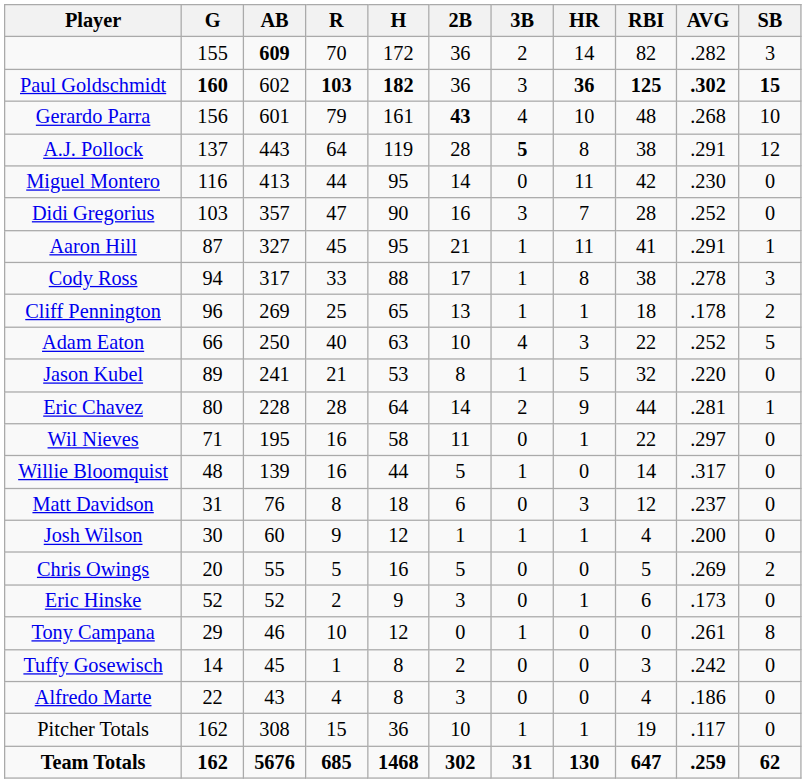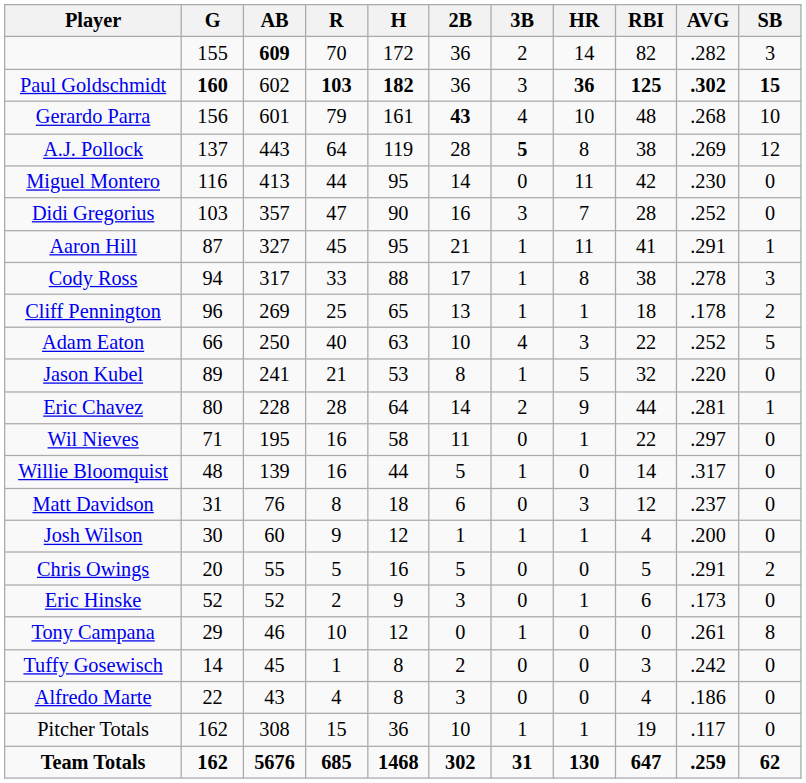(708, 149) .291 -> (708, 149) .269
(708, 568) .269 -> (708, 568) .291
